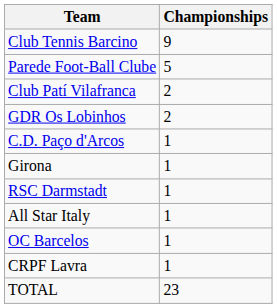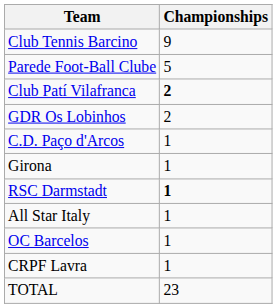(167, 91) normal -> (167, 91) bold
(167, 191) normal -> (167, 191) bold
